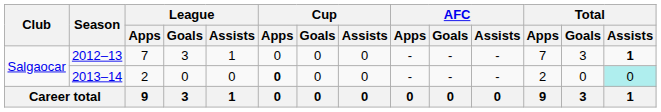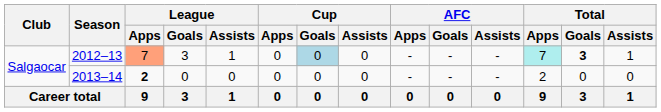(145, 56) no background -> (145, 56) lightsalmon background
(318, 56) no background -> (318, 56) lightblue background
(543, 56) no background -> (543, 56) paleturquoise background
(583, 56) normal -> (583, 56) bold
(630, 56) bold -> (630, 56) normal
(145, 77) normal -> (145, 77) bold
(277, 77) bold -> (277, 77) normal
(630, 77) paleturquoise background -> (630, 77) no background
